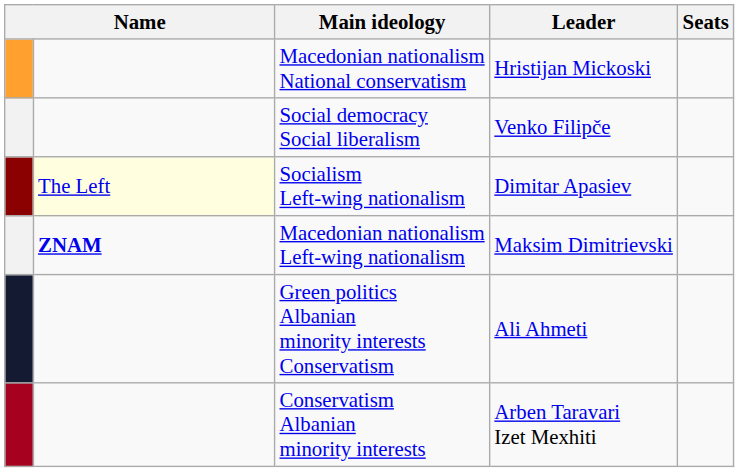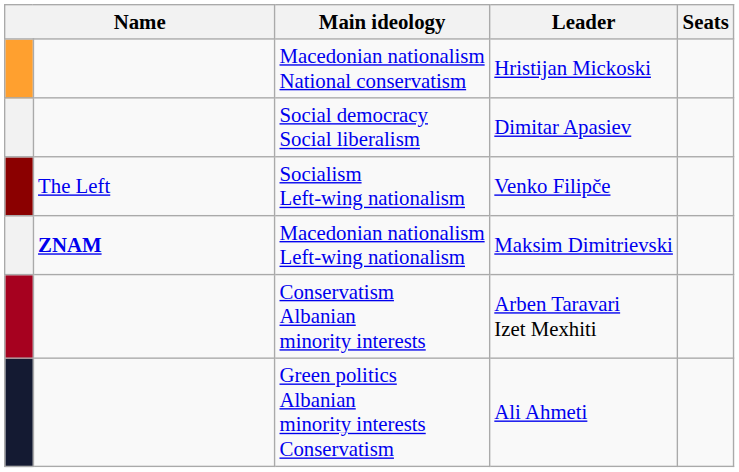(552, 127) Venko Filipče -> (563, 127) Dimitar Apasiev
(74, 186) lightyellow background -> (74, 186) no background
(563, 186) Dimitar Apasiev -> (552, 186) Venko Filipče
rows swapped: (353, 329) <-> (353, 425)
